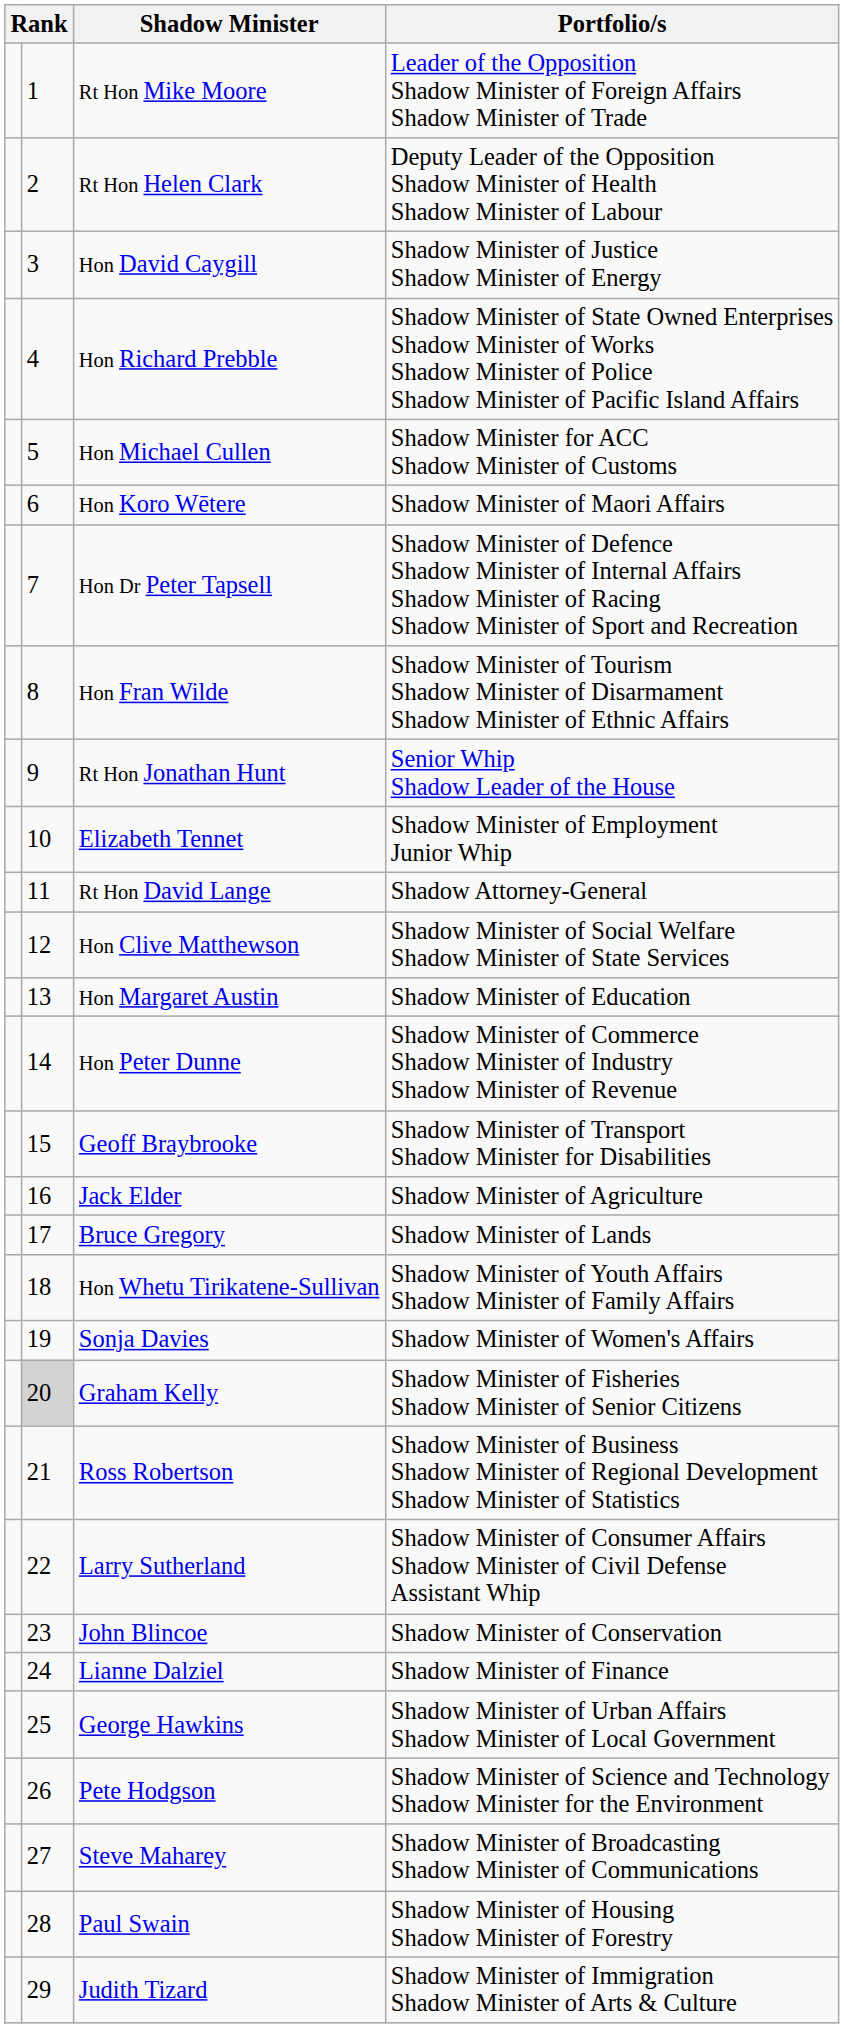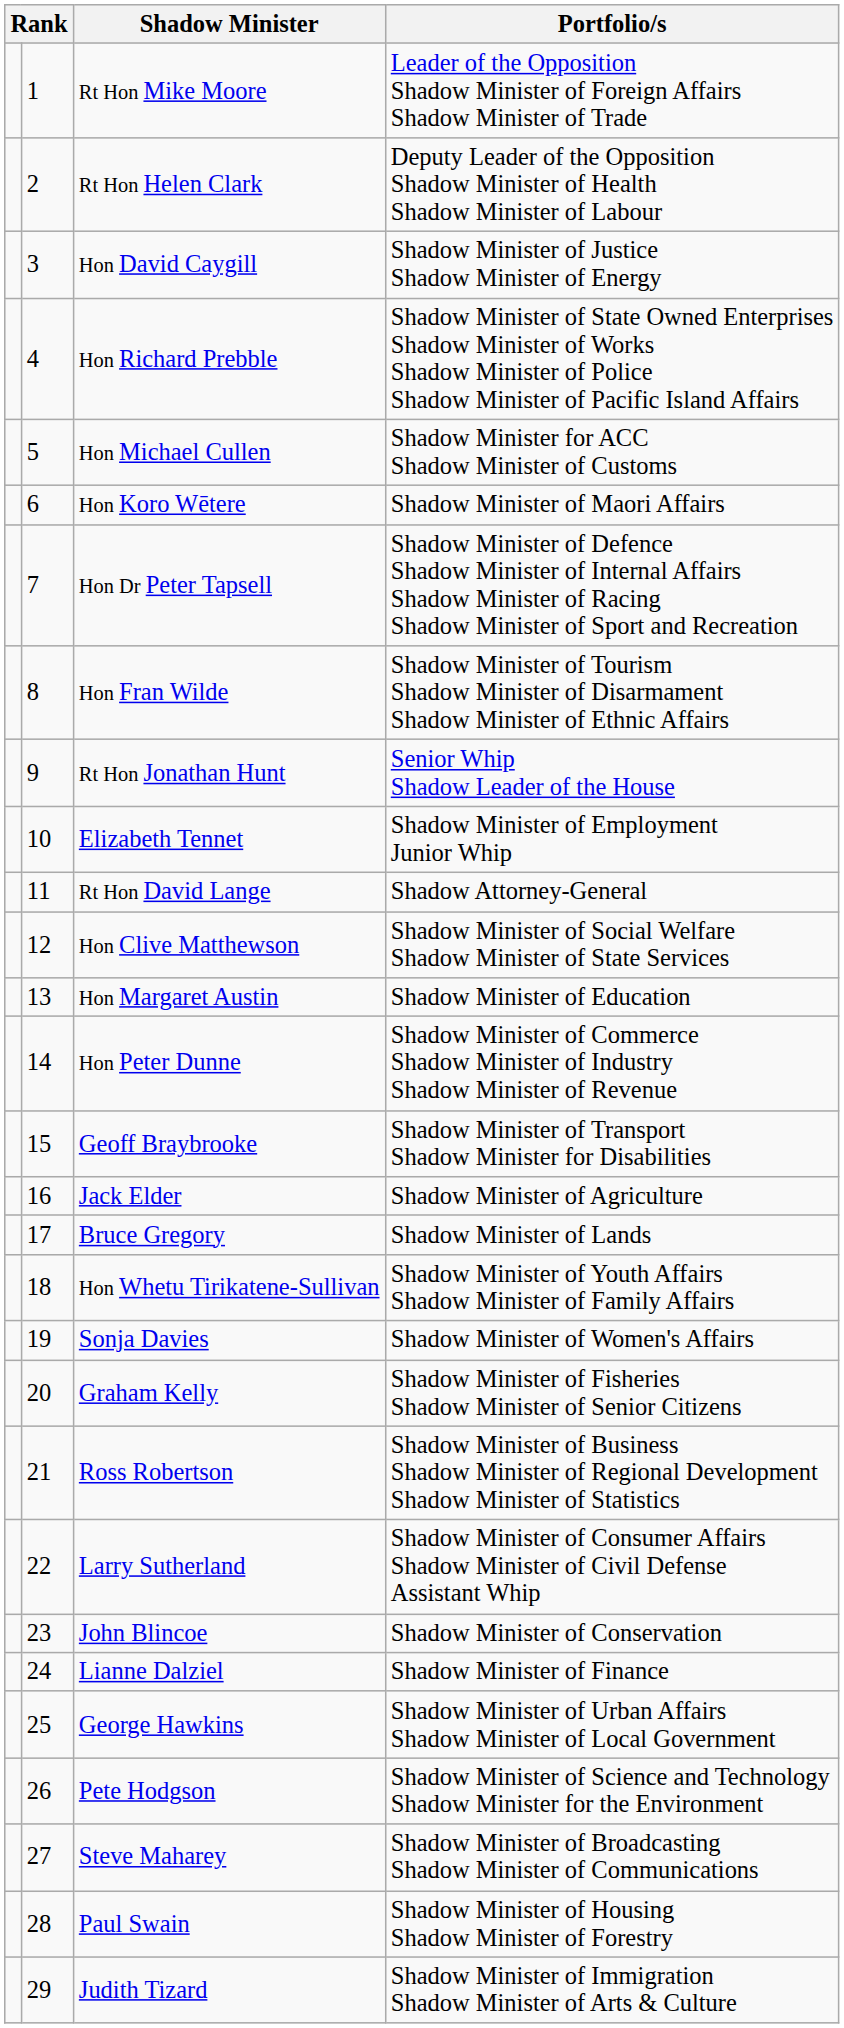(39, 1392) lightgrey background -> (39, 1392) no background
